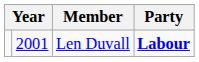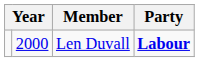(32, 43) 2001 -> (32, 43) 2000
